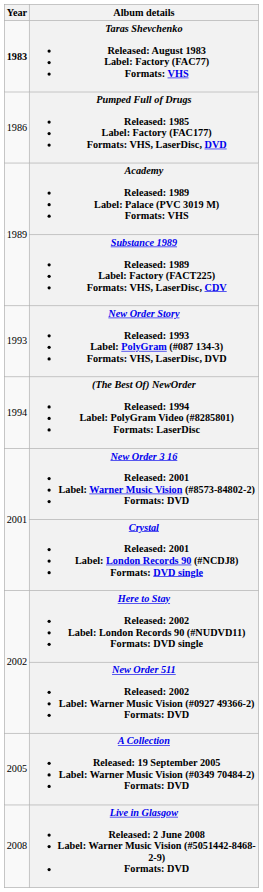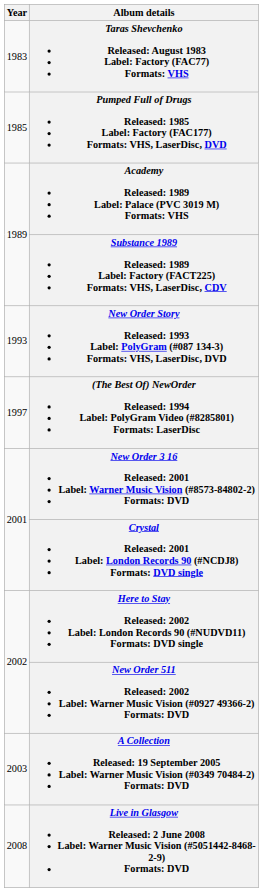(17, 56) bold -> (17, 56) normal
(17, 127) 1986 -> (17, 127) 1985
(17, 412) 1994 -> (17, 412) 1997
(17, 769) 2005 -> (17, 769) 2003
